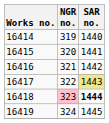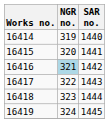(68, 67) no background -> (68, 67) lightblue background
(92, 82) khaki background -> (92, 82) no background
(68, 96) pink background -> (68, 96) no background
(92, 96) bold -> (92, 96) normal
